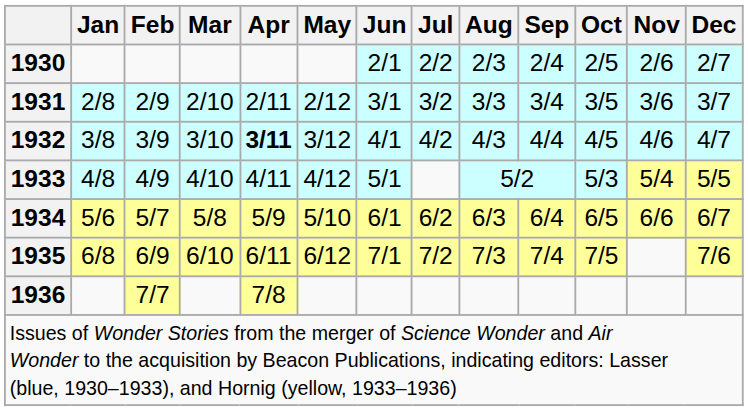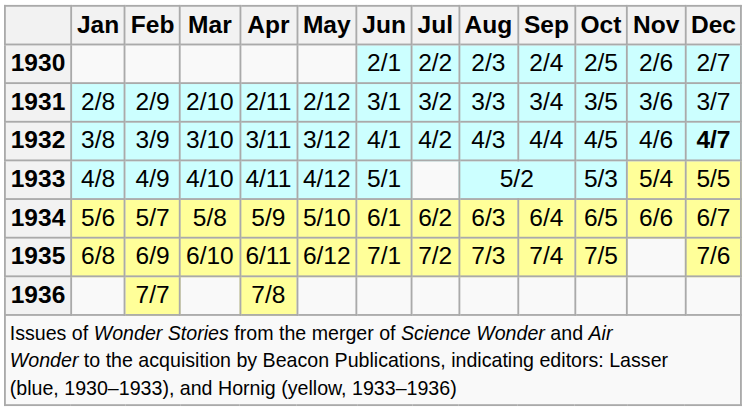(269, 140) bold -> (268, 140) normal
(714, 140) normal -> (713, 140) bold
